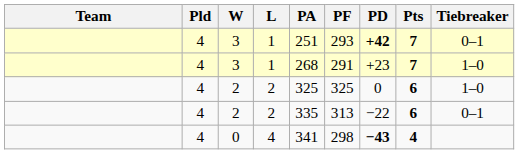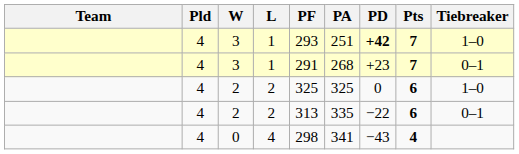columns swapped: (342, 16) <-> (307, 16)
(473, 40) 0–1 -> (473, 40) 1–0
(473, 64) 1–0 -> (473, 64) 0–1
(378, 137) bold -> (378, 137) normal
